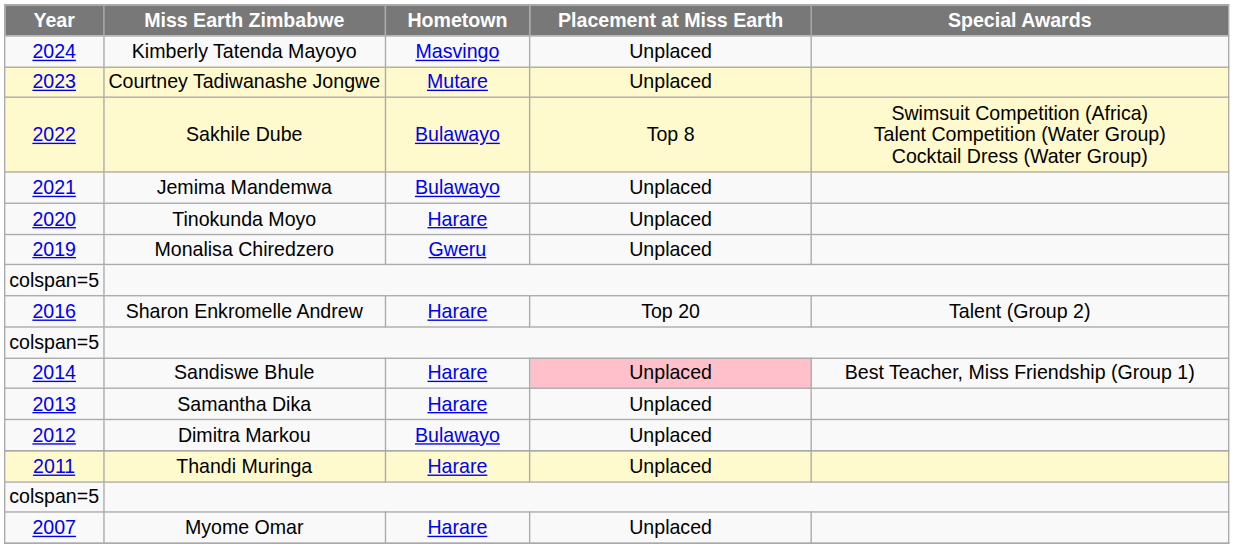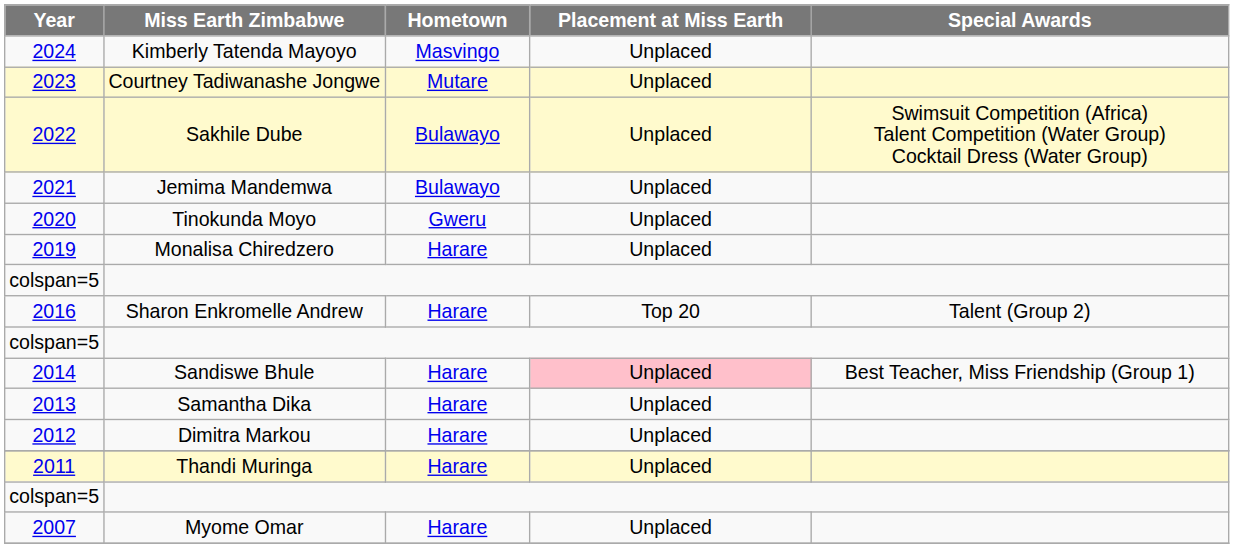(671, 135) Top 8 -> (671, 135) Unplaced
(457, 219) Harare -> (457, 219) Gweru
(457, 250) Gweru -> (457, 250) Harare
(457, 435) Bulawayo -> (457, 435) Harare
